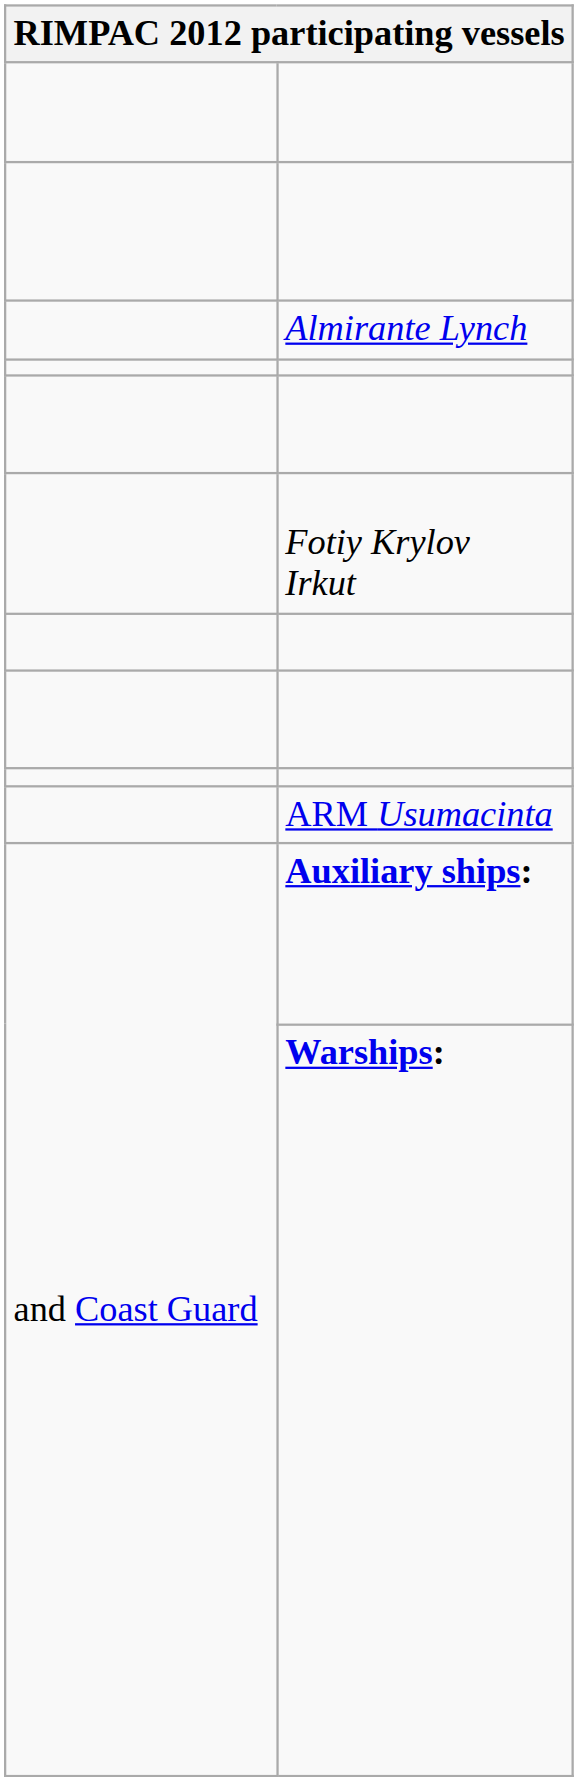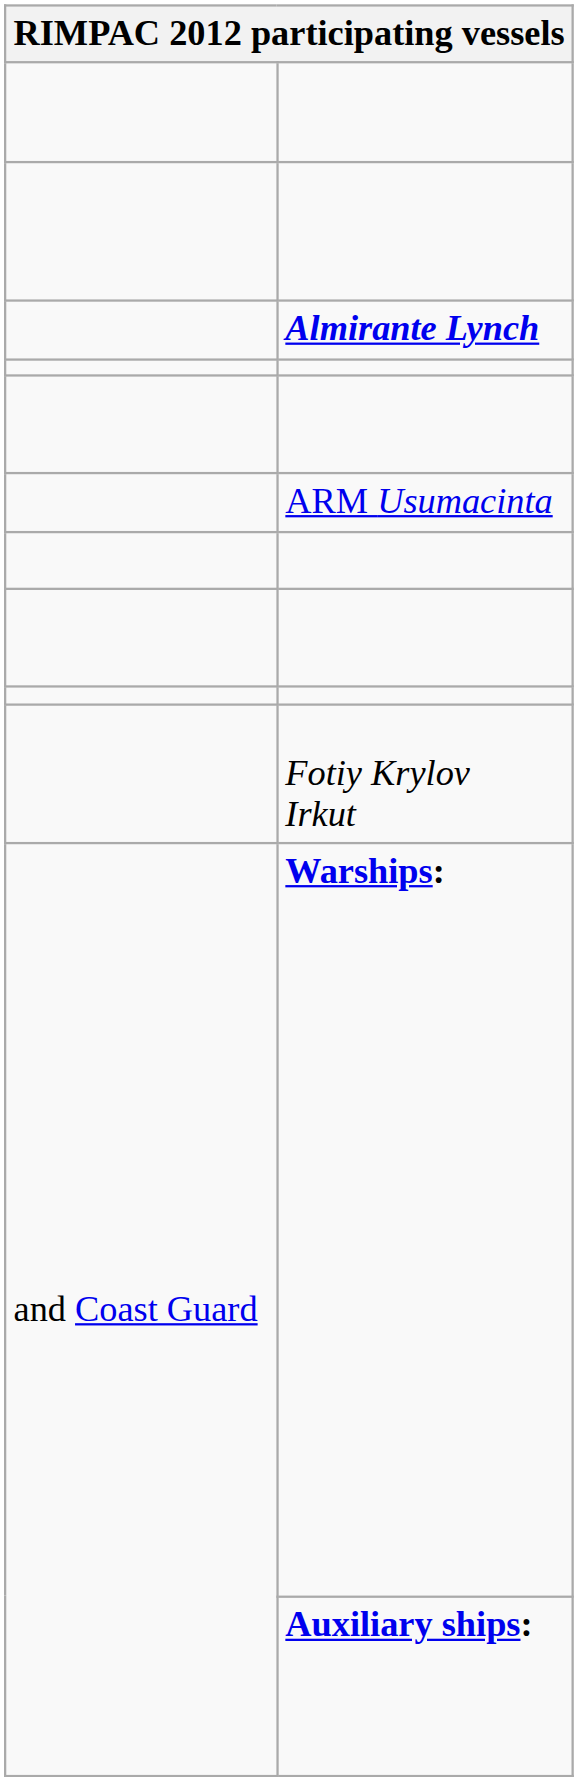(406, 329) normal -> (412, 329) bold
(378, 563) Fotiy Krylov Irkut -> (419, 501) ARM Usumacinta
(419, 813) ARM Usumacinta -> (378, 793) Fotiy Krylov Irkut
(409, 871) Auxiliary ships: -> (365, 871) Warships:
(365, 1051) Warships: -> (409, 1623) Auxiliary ships:
